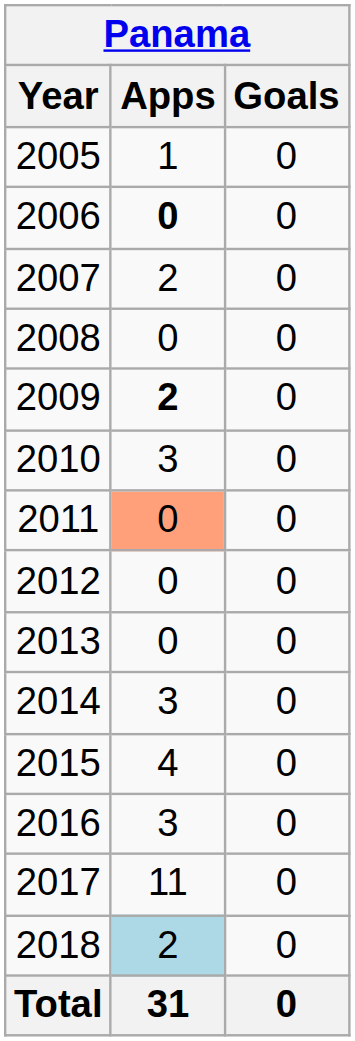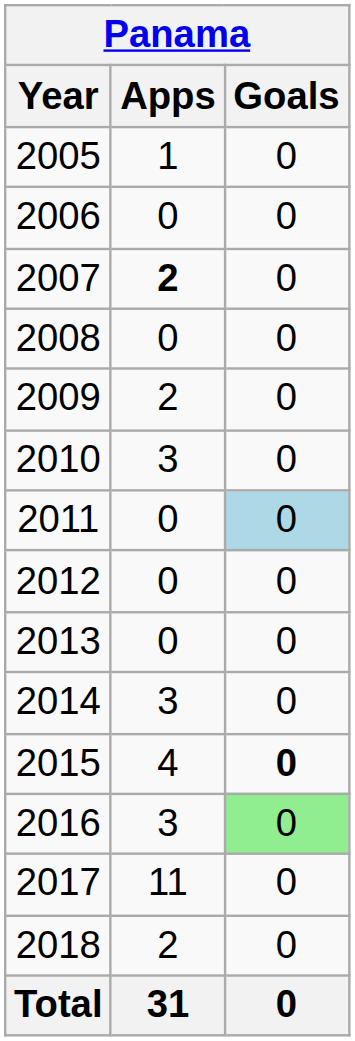(168, 216) bold -> (168, 216) normal
(168, 277) normal -> (168, 277) bold
(168, 398) bold -> (168, 398) normal
(168, 519) lightsalmon background -> (168, 519) no background
(287, 519) no background -> (287, 519) lightblue background
(287, 762) normal -> (287, 762) bold
(287, 823) no background -> (287, 823) lightgreen background
(168, 944) lightblue background -> (168, 944) no background
